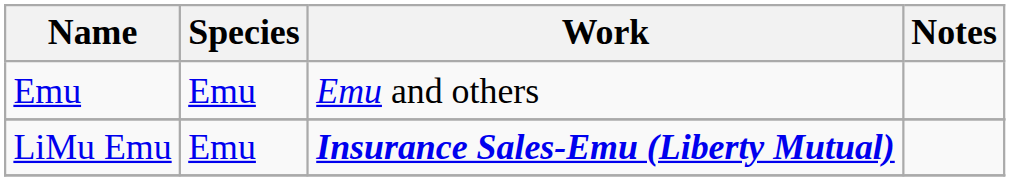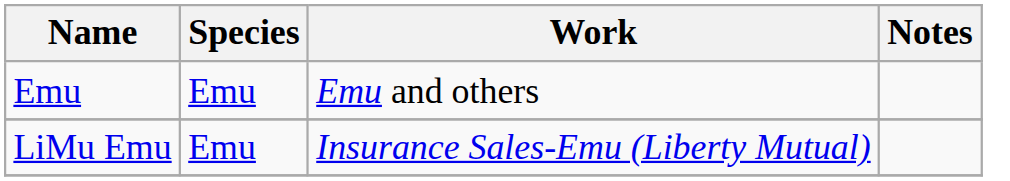(605, 146) bold -> (593, 146) normal
